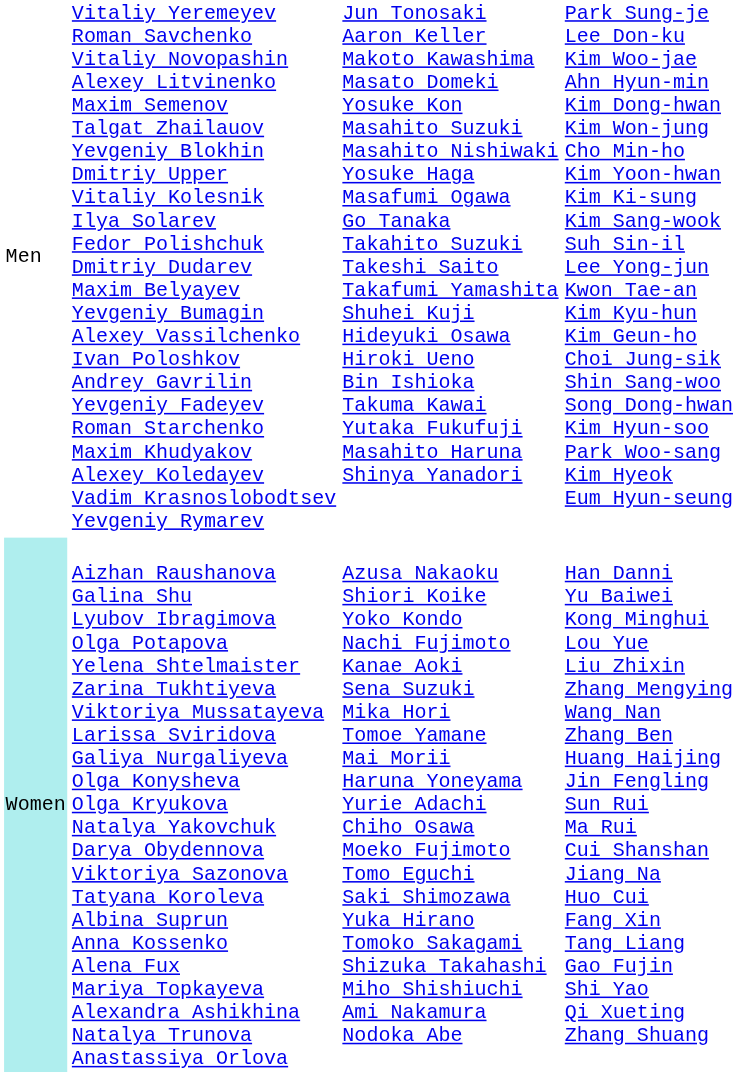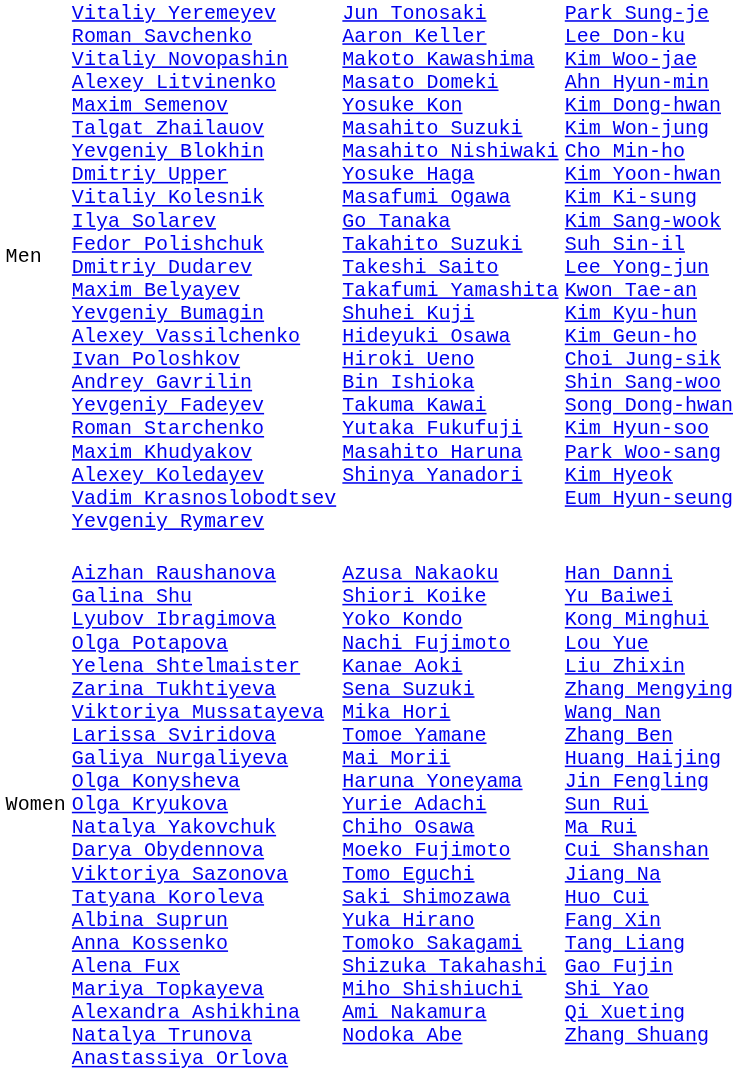(36, 805) paleturquoise background -> (36, 805) no background
